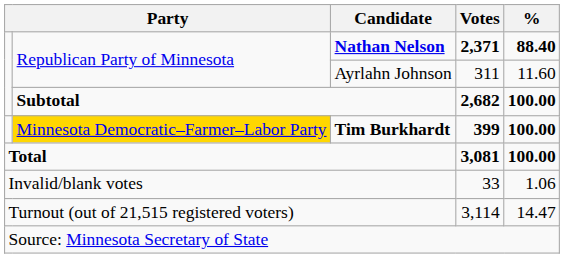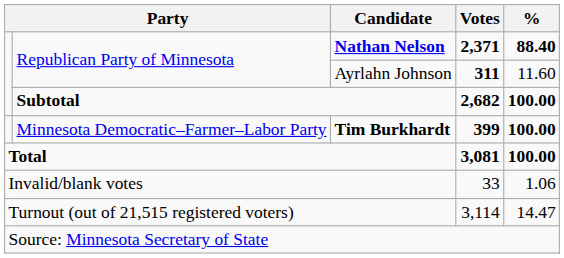(487, 73) normal -> (487, 73) bold
(172, 128) gold background -> (172, 128) no background
